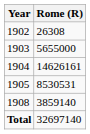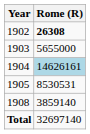(51, 31) normal -> (51, 31) bold
(59, 66) no background -> (59, 66) lightblue background
